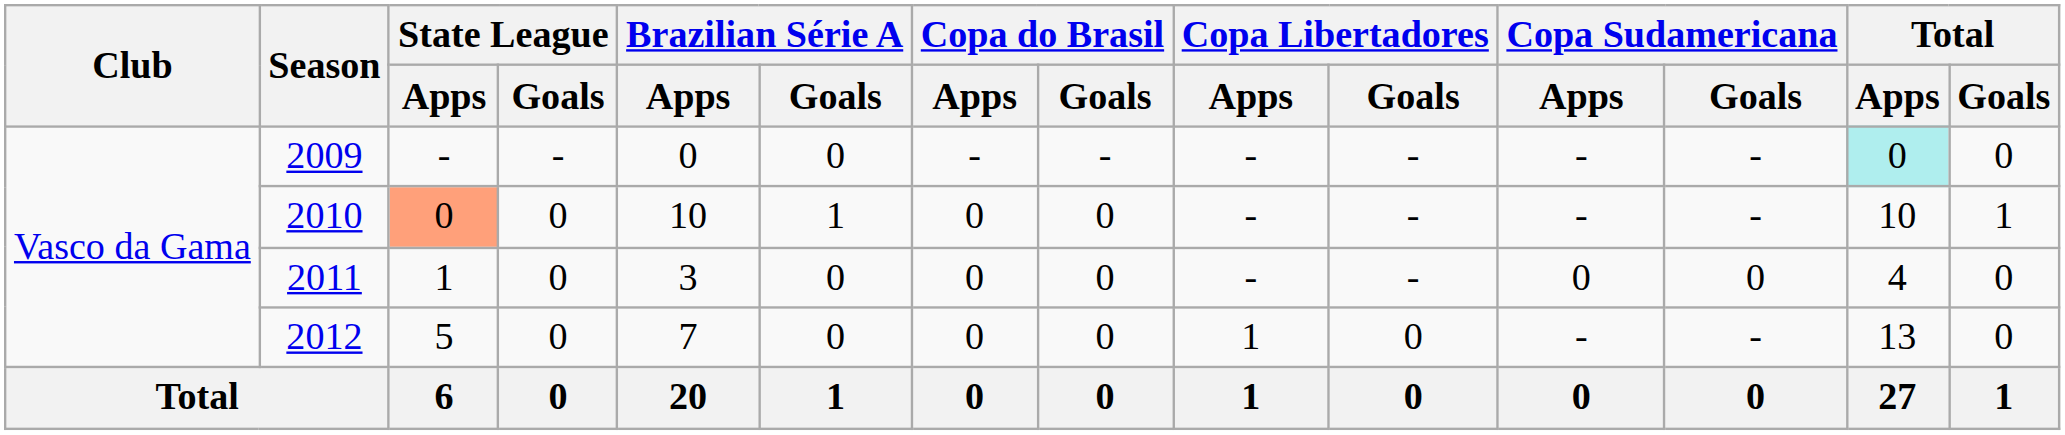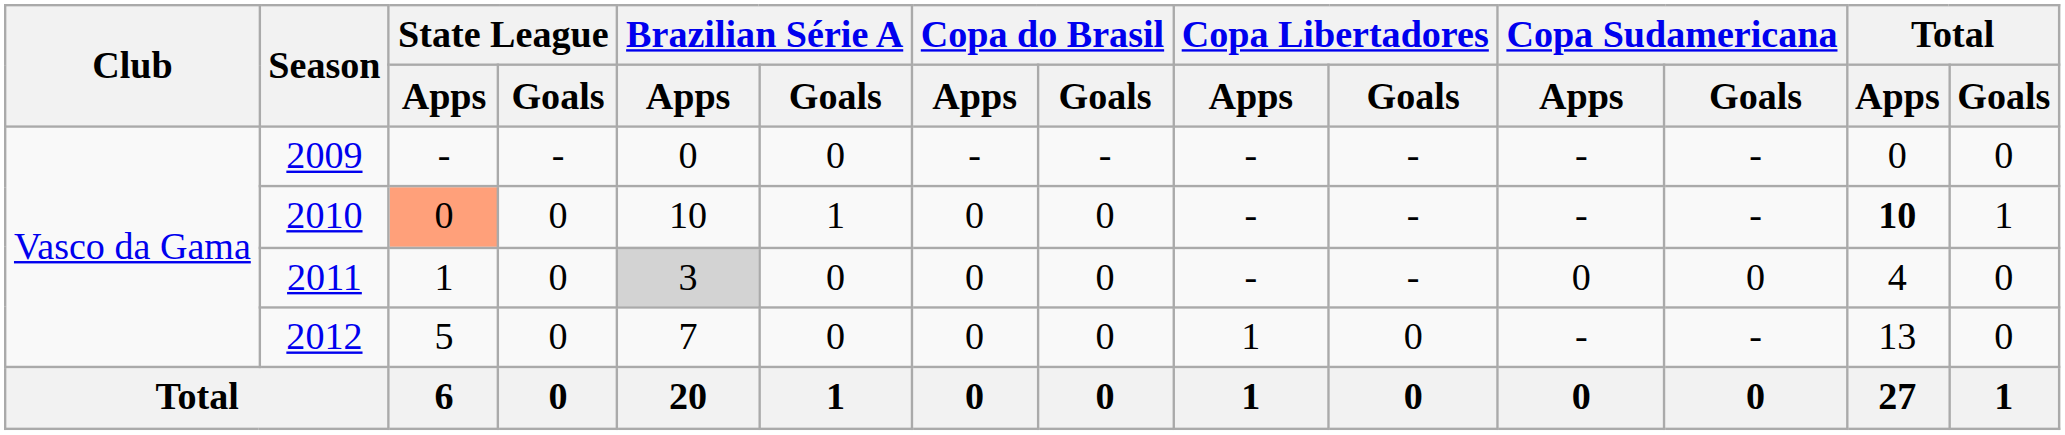(1897, 155) paleturquoise background -> (1897, 155) no background
(1897, 215) normal -> (1897, 215) bold
(688, 276) no background -> (688, 276) lightgrey background
